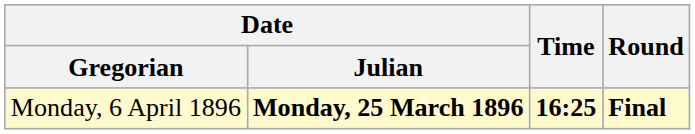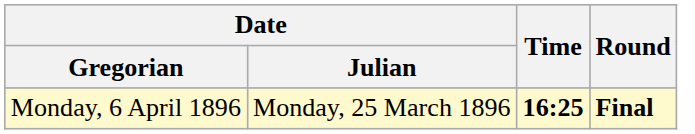(388, 107) bold -> (382, 107) normal
